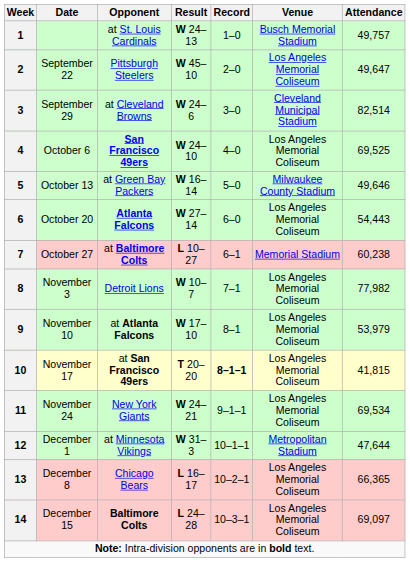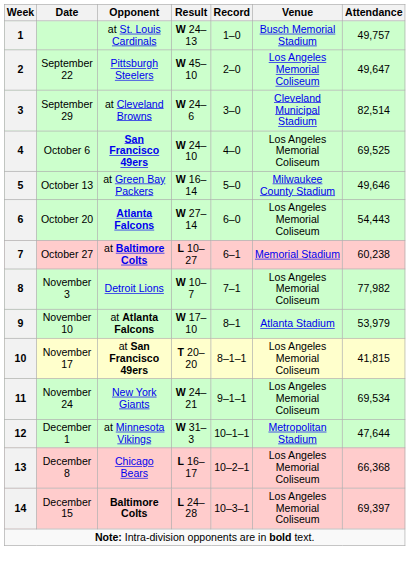(297, 329) Los Angeles Memorial Coliseum -> (297, 323) Atlanta Stadium
(232, 370) bold -> (232, 358) normal
(374, 480) 66,365 -> (374, 468) 66,368
(374, 520) 69,097 -> (374, 508) 69,397
